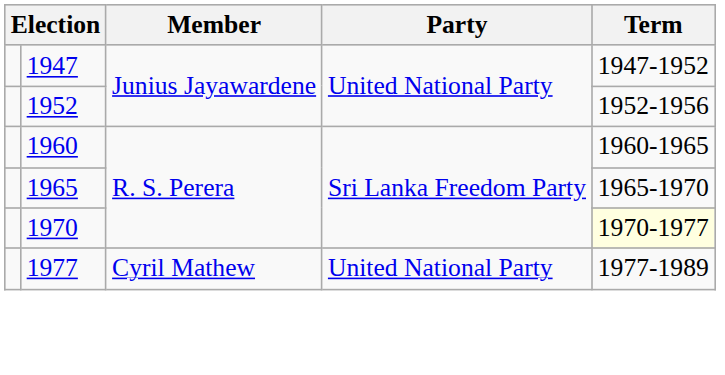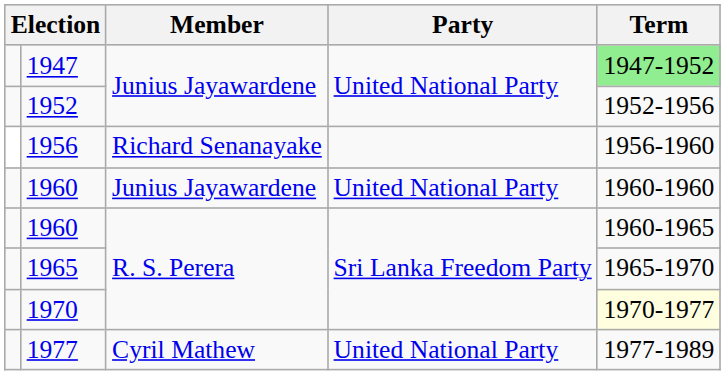(653, 65) no background -> (659, 65) lightgreen background
+ row: (52, 146)
+ row: (52, 187)
